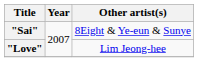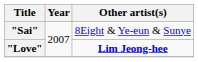(133, 48) normal -> (133, 48) bold
